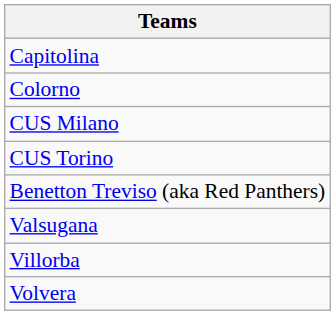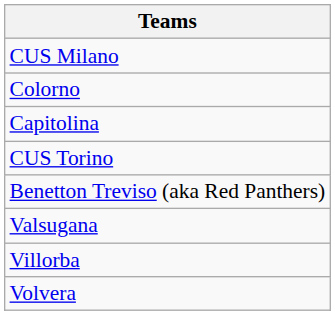(54, 55) Capitolina -> (64, 55) CUS Milano
(64, 123) CUS Milano -> (54, 123) Capitolina
